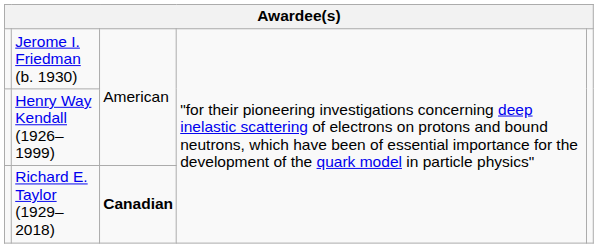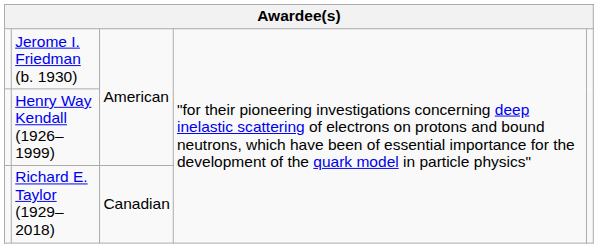(138, 204) bold -> (137, 204) normal
